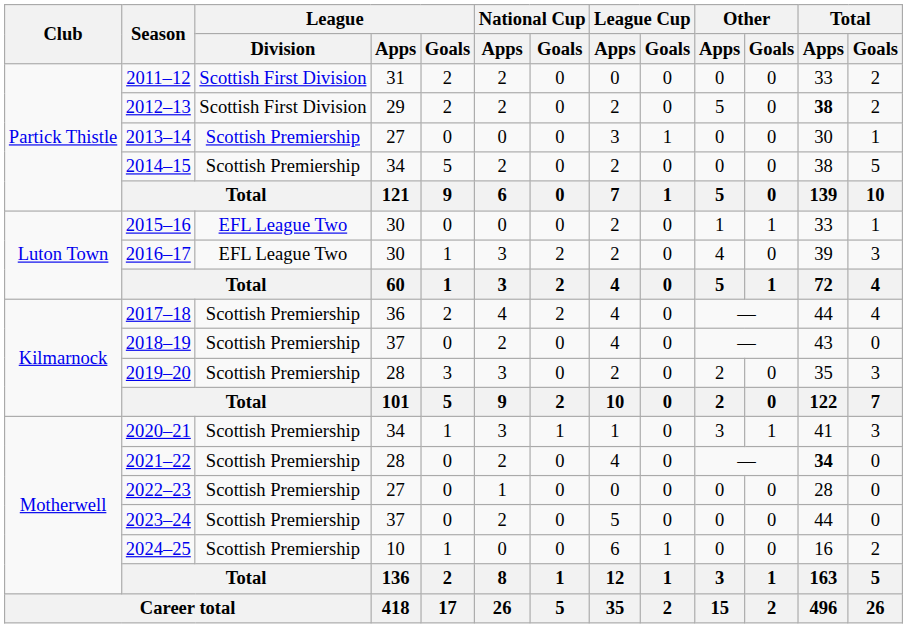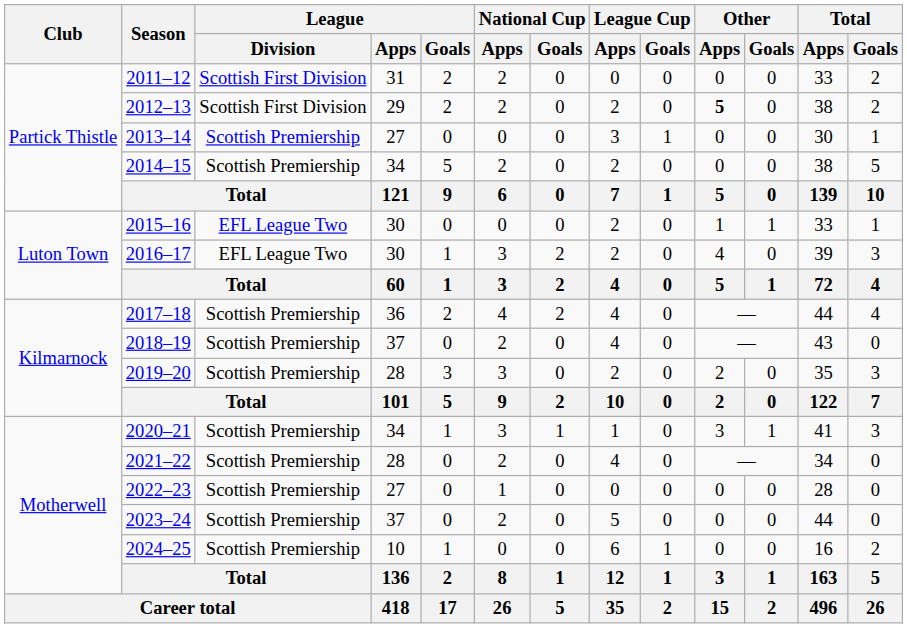(720, 107) normal -> (720, 107) bold
(823, 107) bold -> (823, 107) normal
(823, 460) bold -> (823, 460) normal
